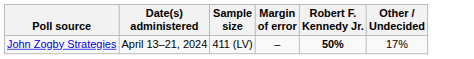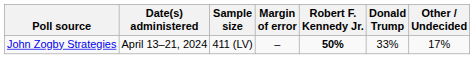+ column: (388, 20)
